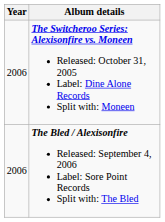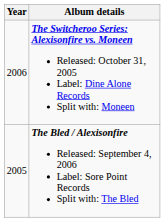(17, 171) 2006 -> (17, 171) 2005
